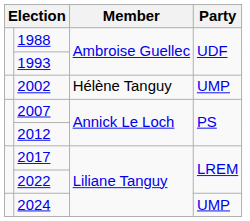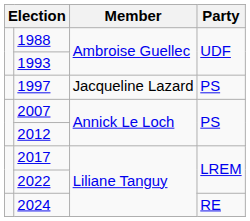+ row: (34, 87)
- row: (34, 87)
(213, 205) UMP -> (211, 205) RE
